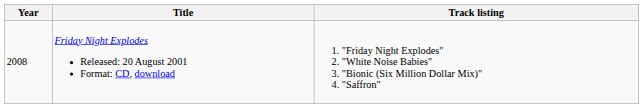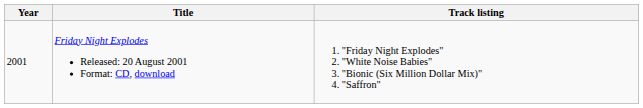(17, 62) 2008 -> (17, 62) 2001
